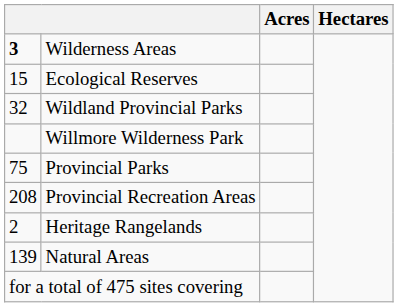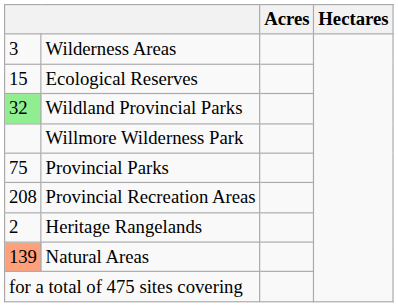(14, 49) bold -> (14, 49) normal
(18, 108) no background -> (18, 108) lightgreen background
(23, 256) no background -> (23, 256) lightsalmon background
